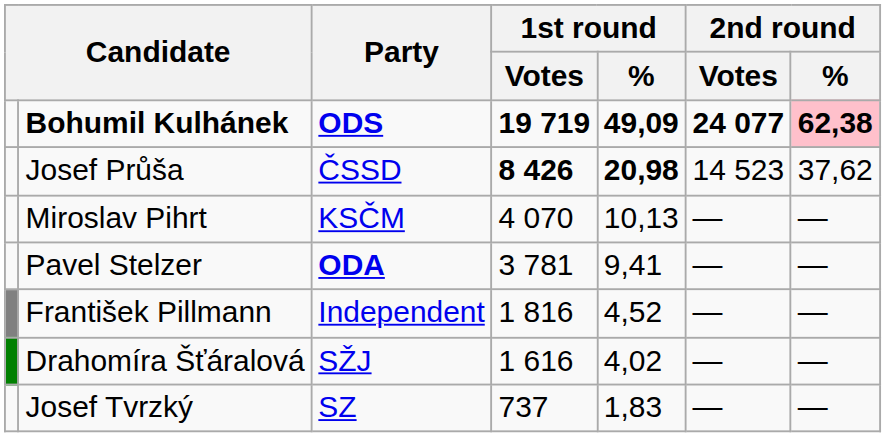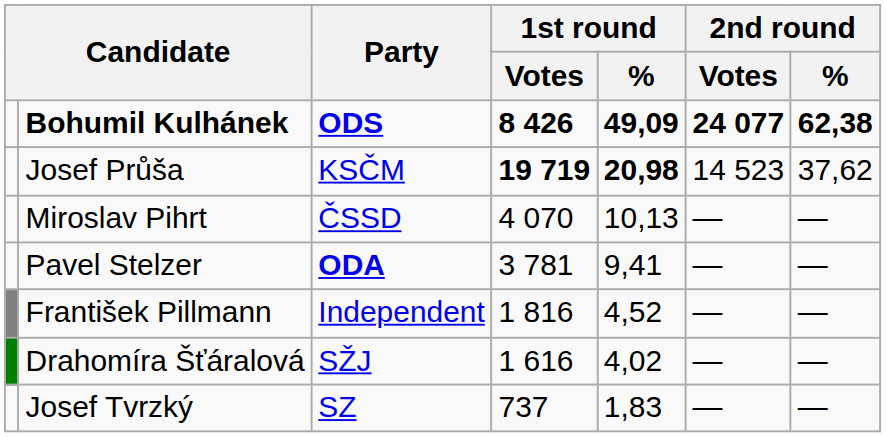(544, 123) 19 719 -> (536, 123) 8 426
(835, 123) pink background -> (835, 123) no background
(360, 170) ČSSD -> (362, 170) KSČM
(536, 170) 8 426 -> (544, 170) 19 719
(362, 218) KSČM -> (360, 218) ČSSD
